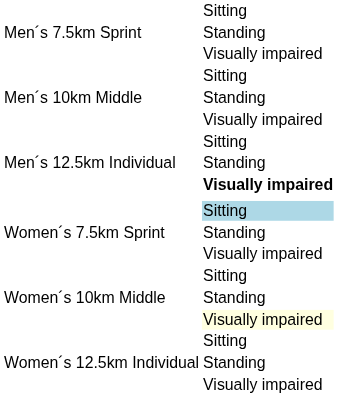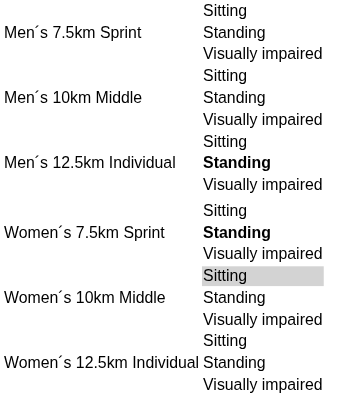(234, 163) normal -> (237, 163) bold
(268, 185) bold -> (263, 185) normal
(225, 210) lightblue background -> (225, 210) no background
(234, 232) normal -> (237, 232) bold
(225, 276) no background -> (225, 276) lightgrey background
(263, 319) lightyellow background -> (263, 319) no background
